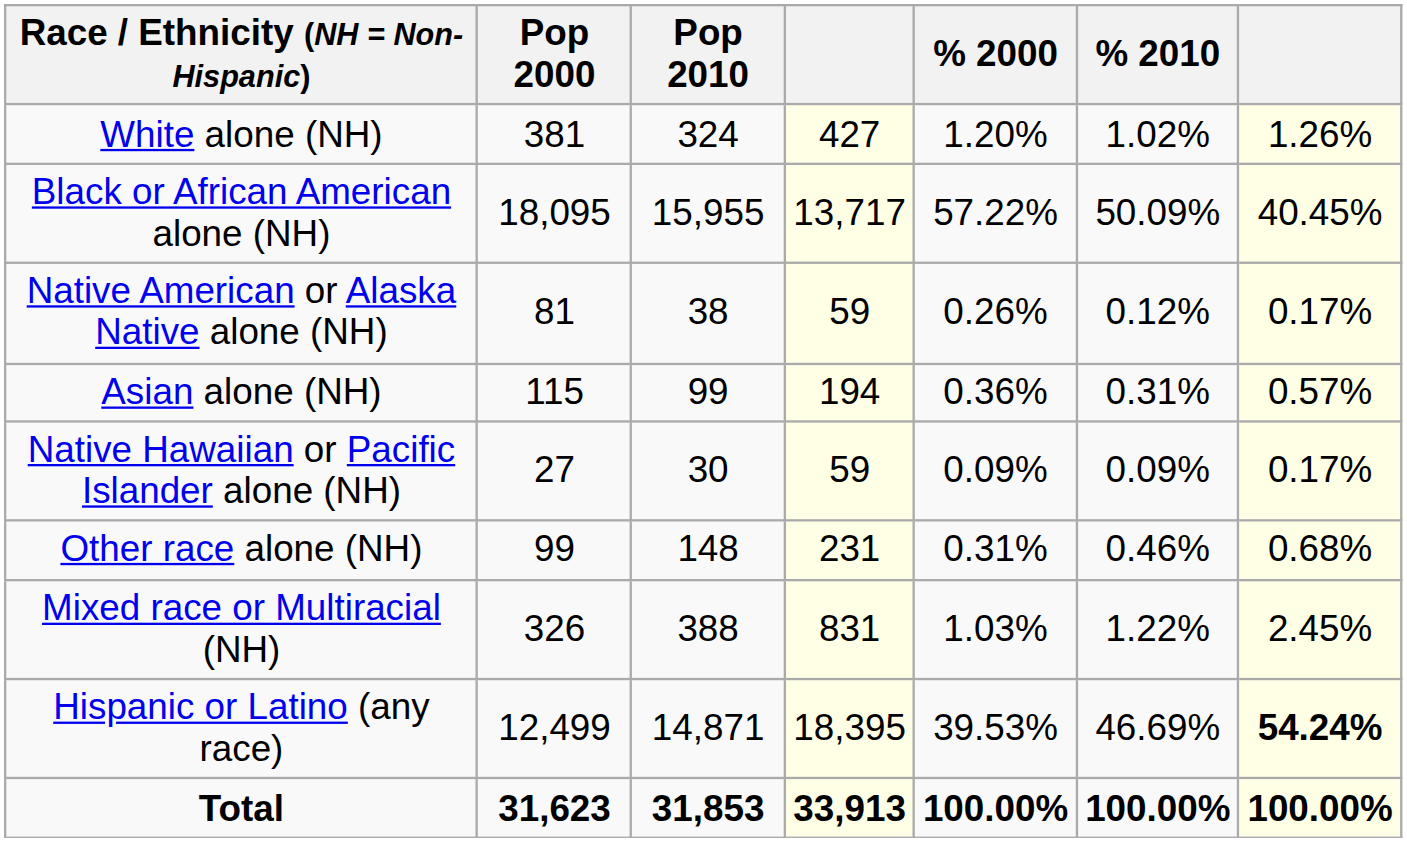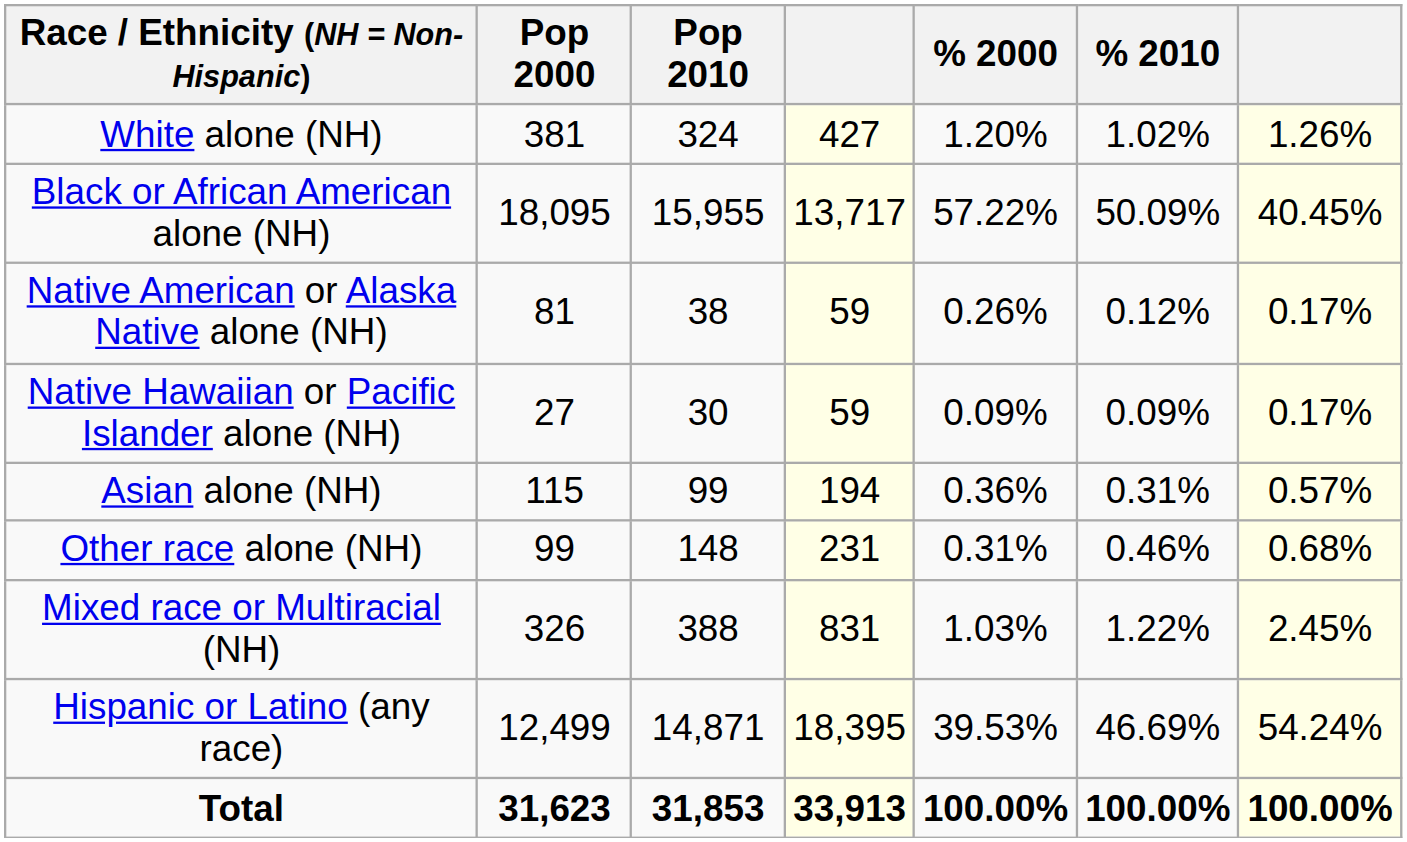rows swapped: (241, 391) <-> (241, 470)
(1320, 728) bold -> (1320, 728) normal
